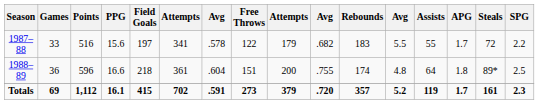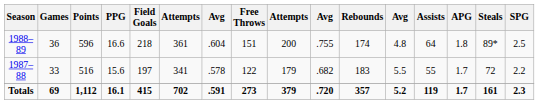rows swapped: (21, 44) <-> (21, 70)
